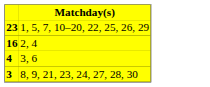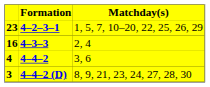+ column: (46, 12)
